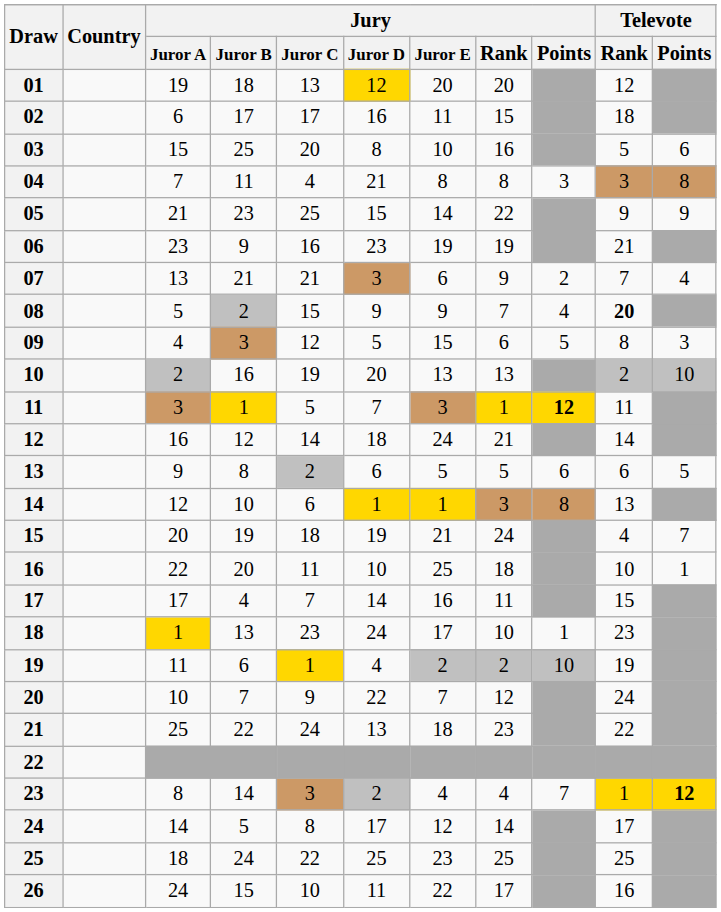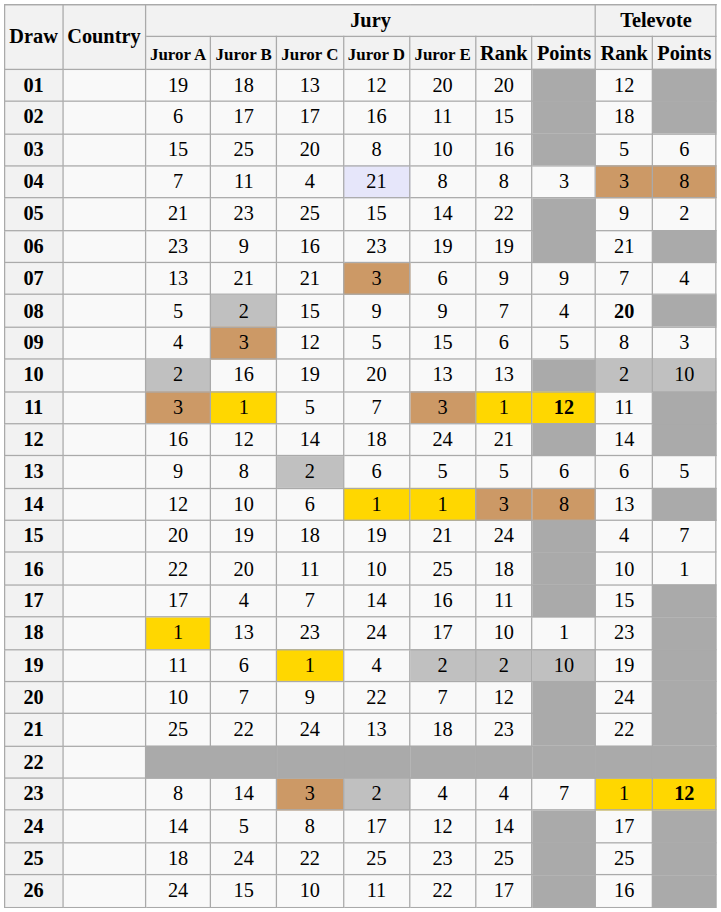(376, 85) gold background -> (376, 85) no background
(376, 181) no background -> (376, 181) lavender background
(684, 213) 9 -> (684, 213) 2
(564, 278) 2 -> (564, 278) 9
